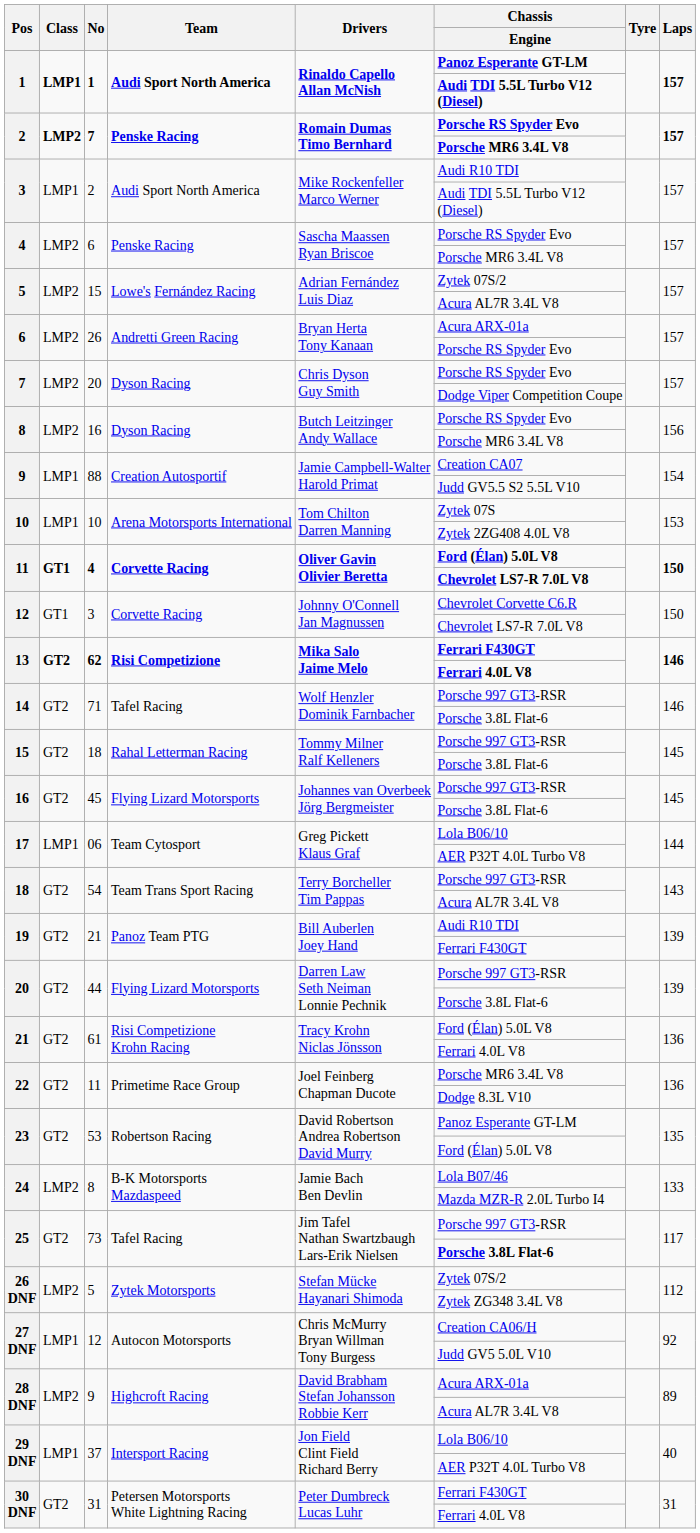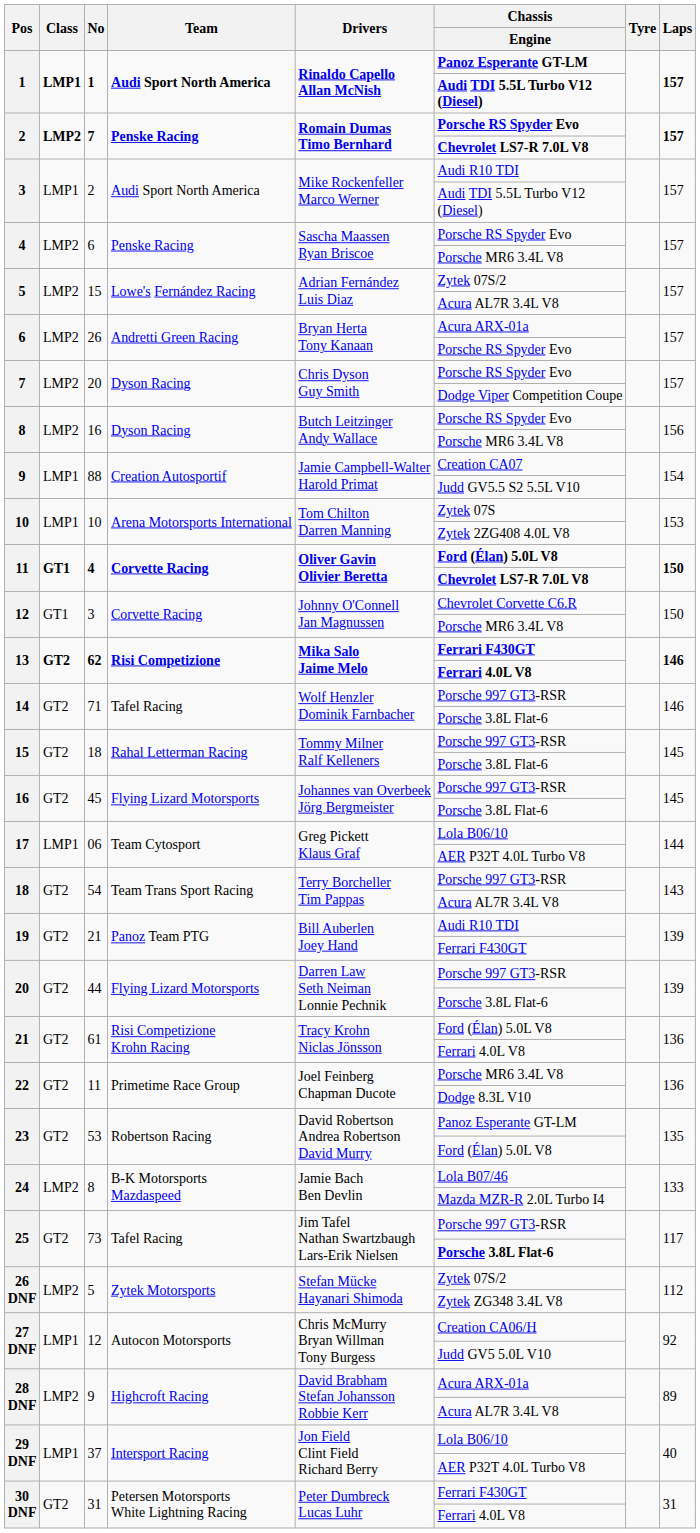(503, 148) Porsche MR6 3.4L V8 -> (513, 148) Chevrolet LS7-R 7.0L V8
(510, 625) Chevrolet LS7-R 7.0L V8 -> (500, 625) Porsche MR6 3.4L V8
